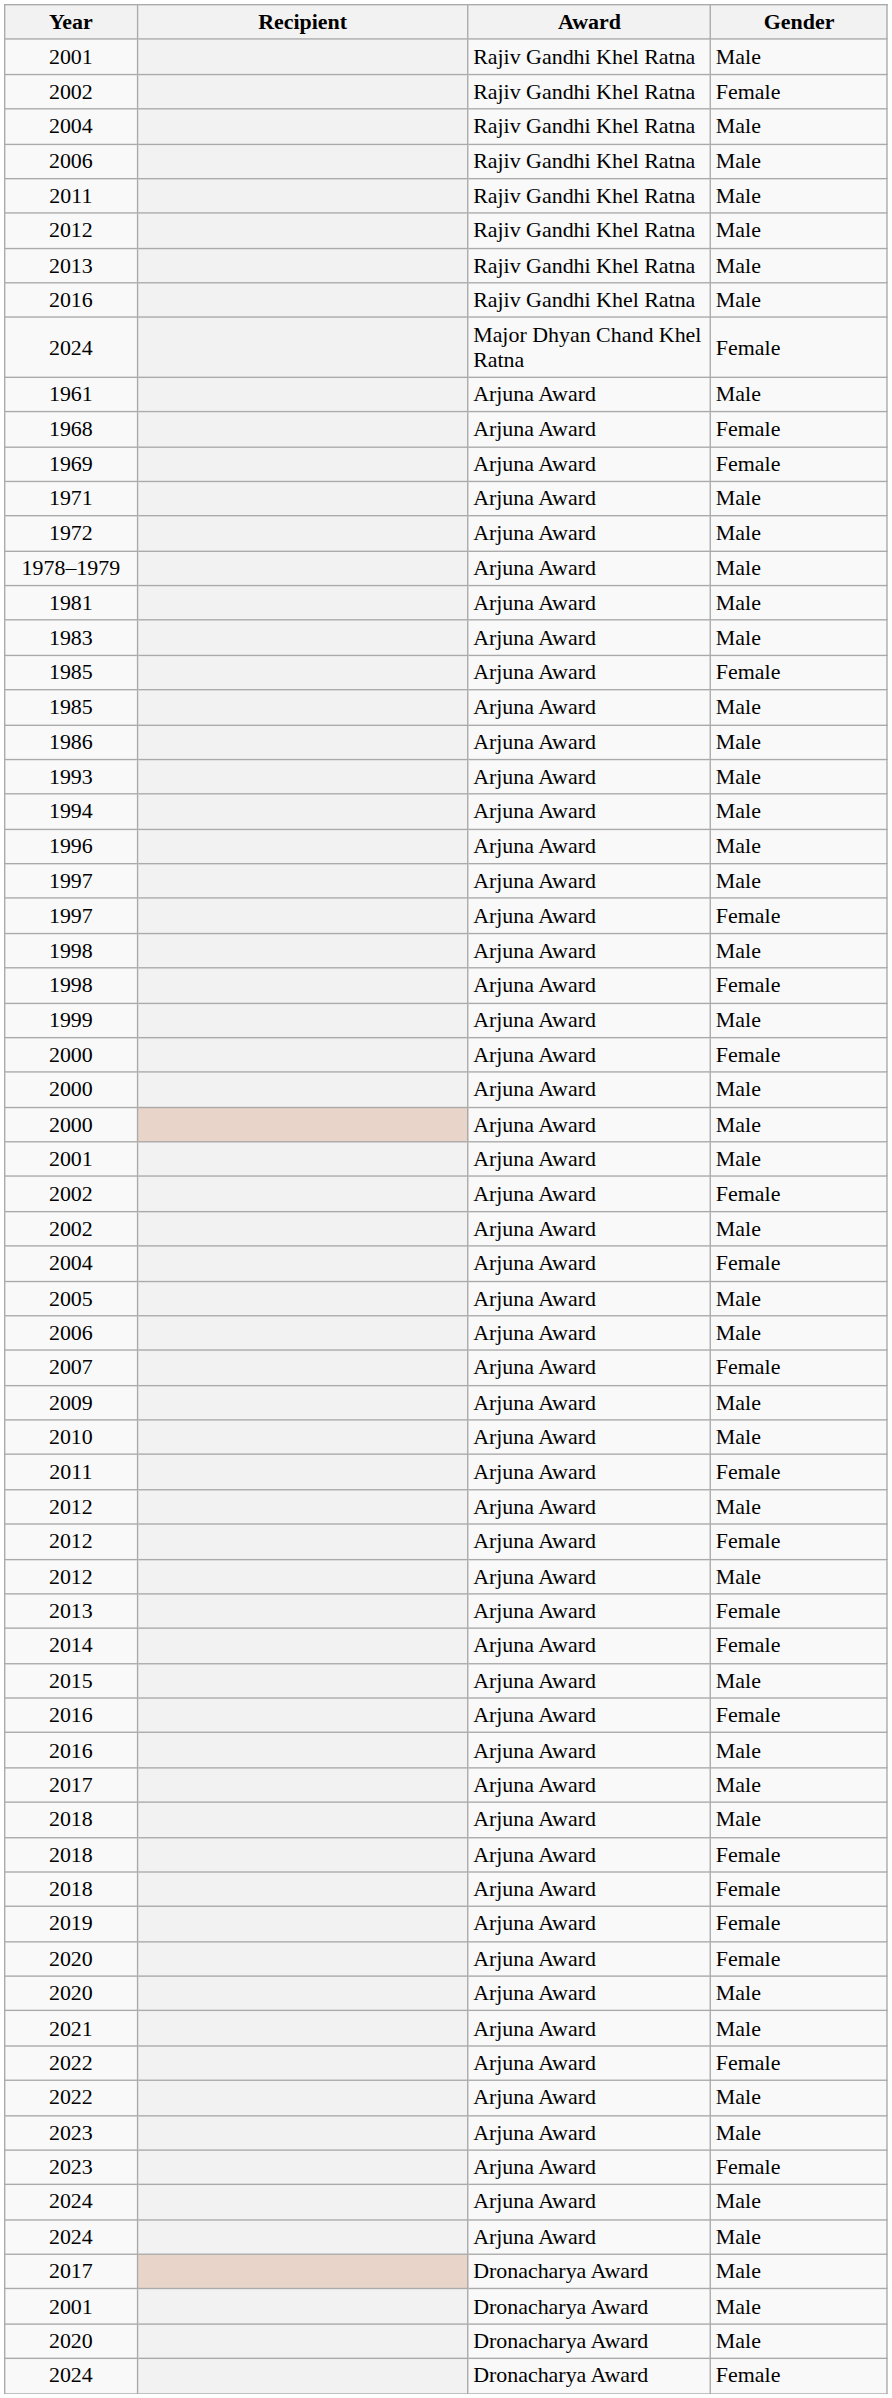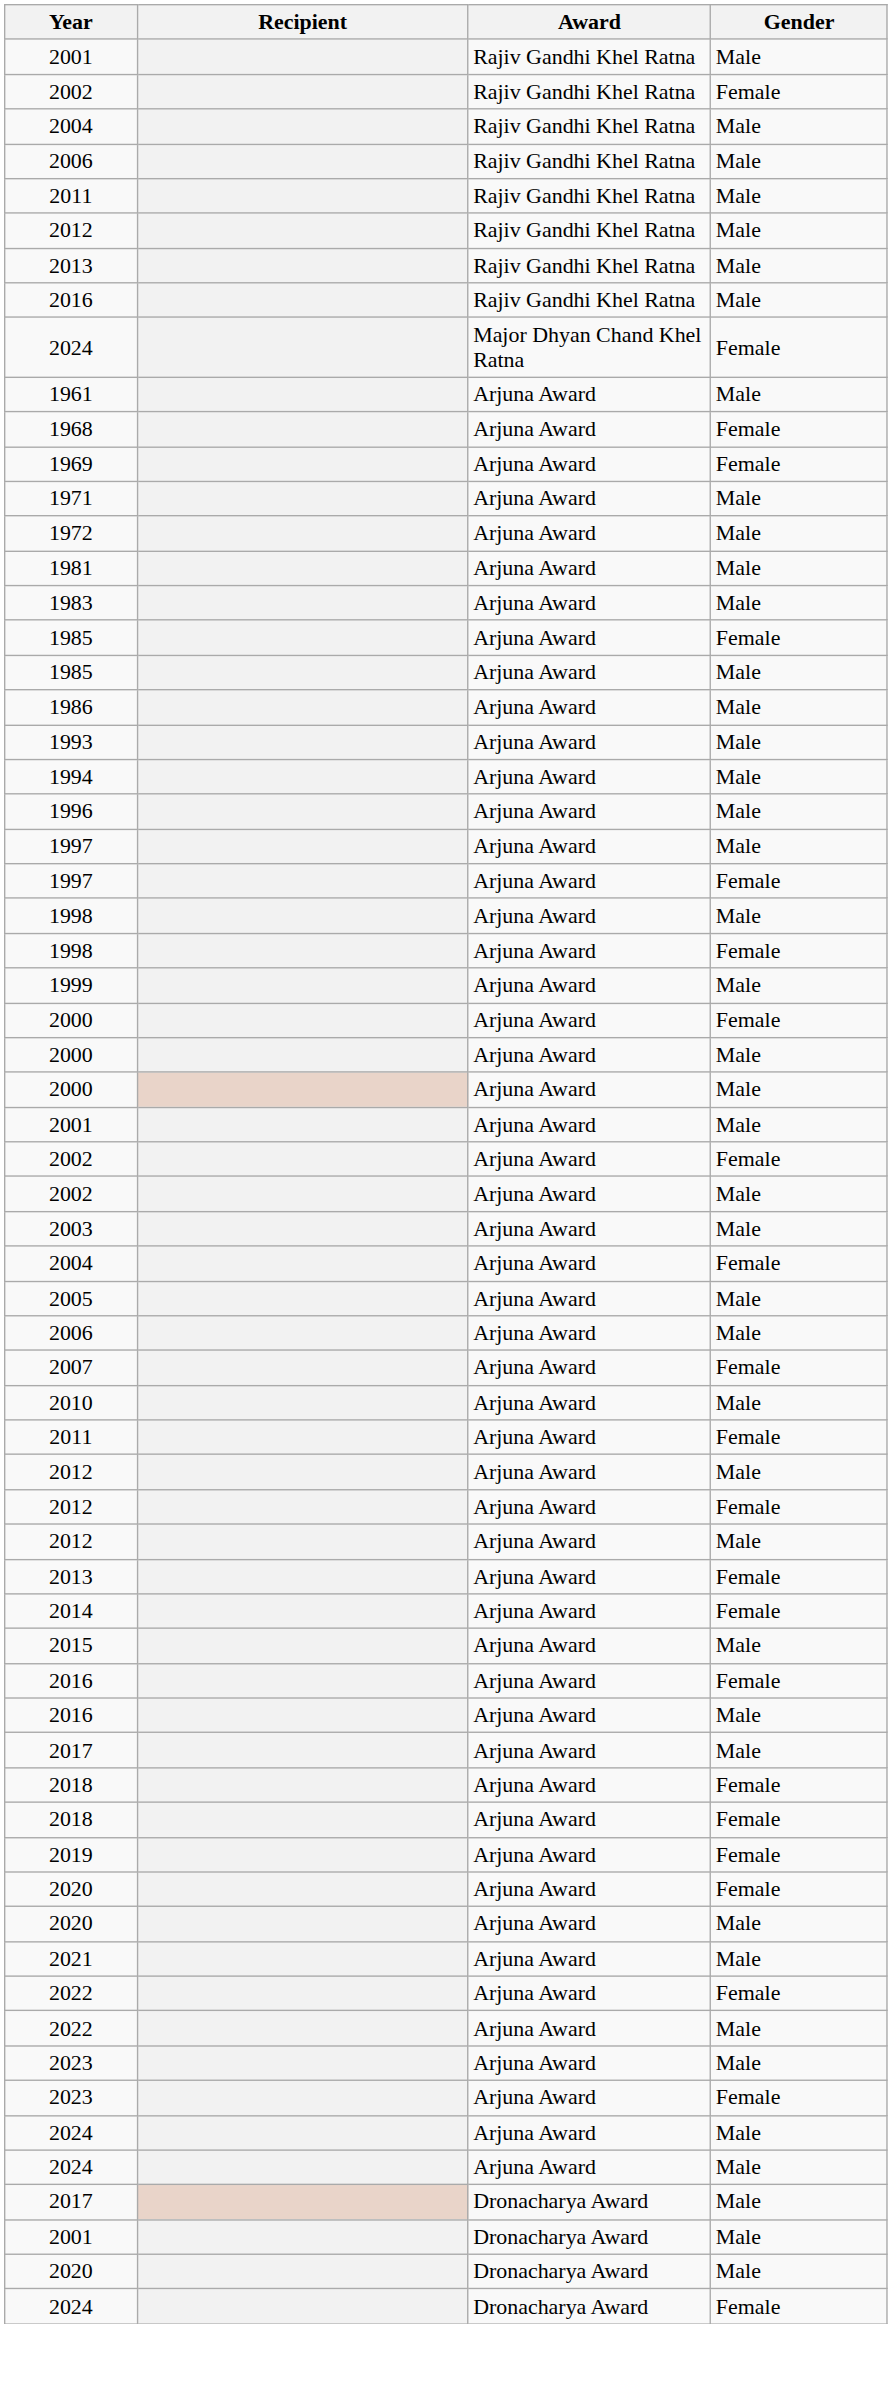- row: (71, 567)
+ row: (71, 1228)
- row: (71, 1402)
- row: (71, 1819)
